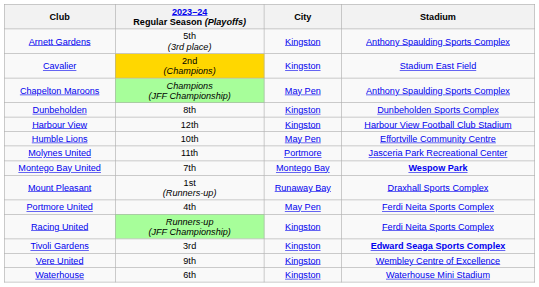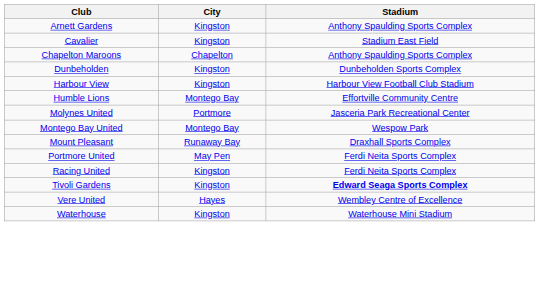- column: (190, 17)
(303, 91) May Pen -> (212, 55) Chapelton
(303, 139) May Pen -> (212, 98) Montego Bay
(438, 168) bold -> (400, 127) normal
(303, 261) Kingston -> (212, 199) Hayes
